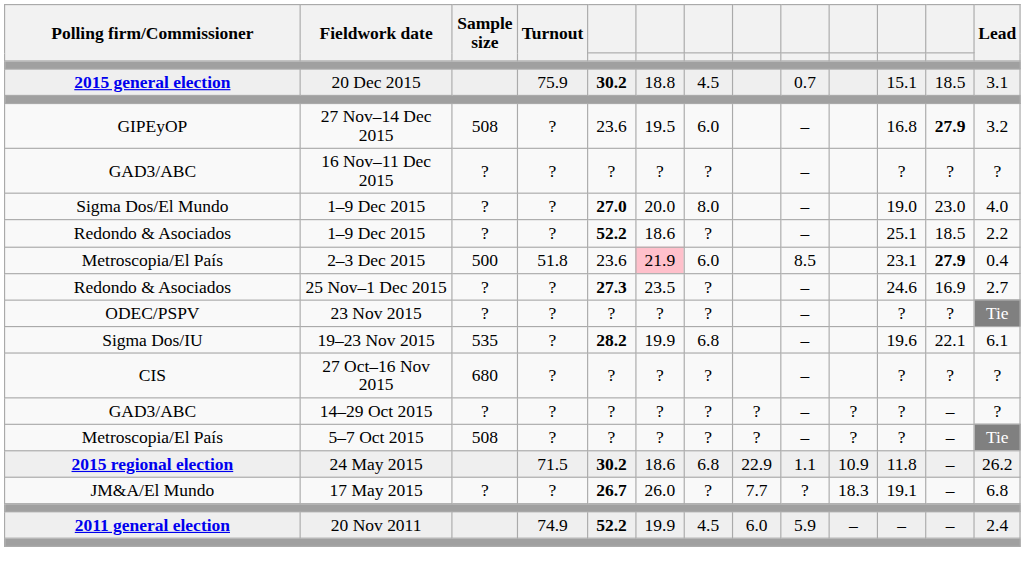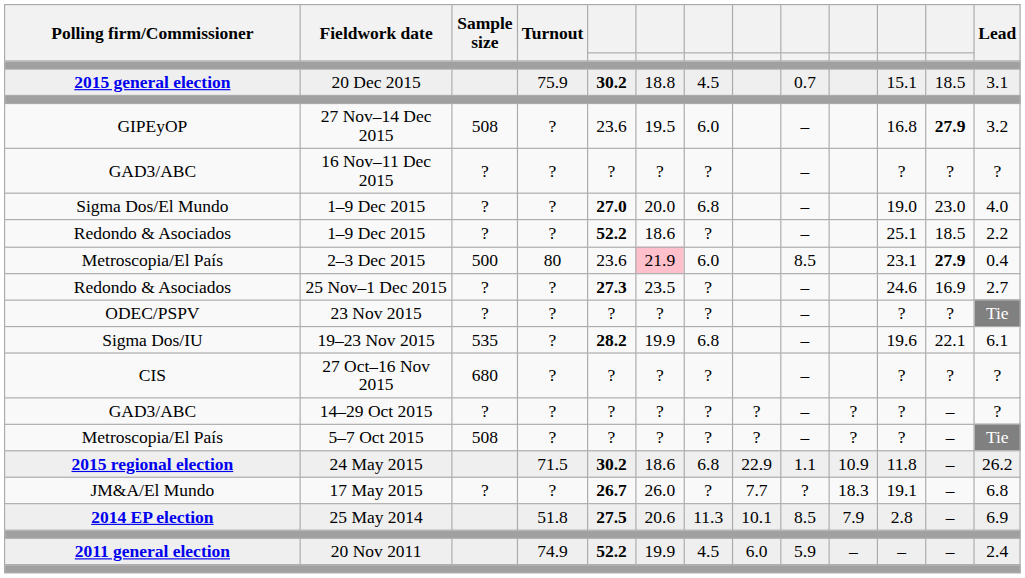(708, 206) 8.0 -> (708, 206) 6.8
(552, 260) 51.8 -> (552, 260) 80
+ row: (152, 517)
